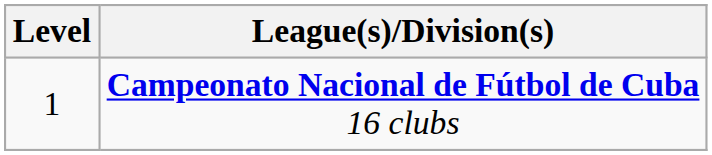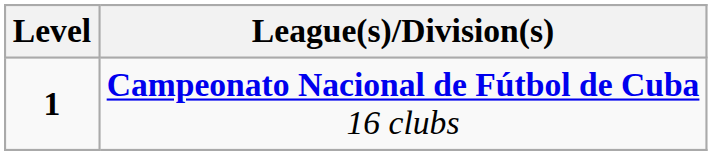(52, 103) normal -> (52, 103) bold
